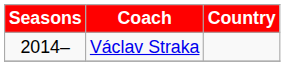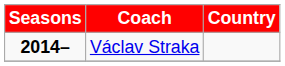(45, 46) normal -> (45, 46) bold
